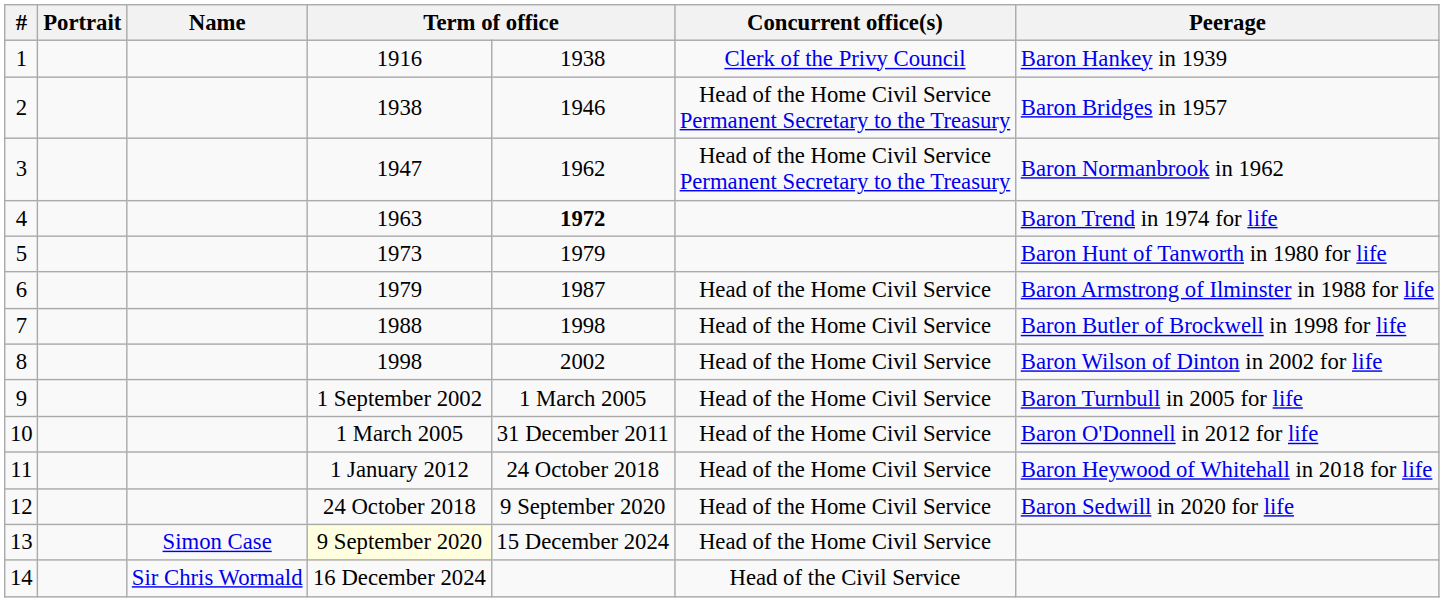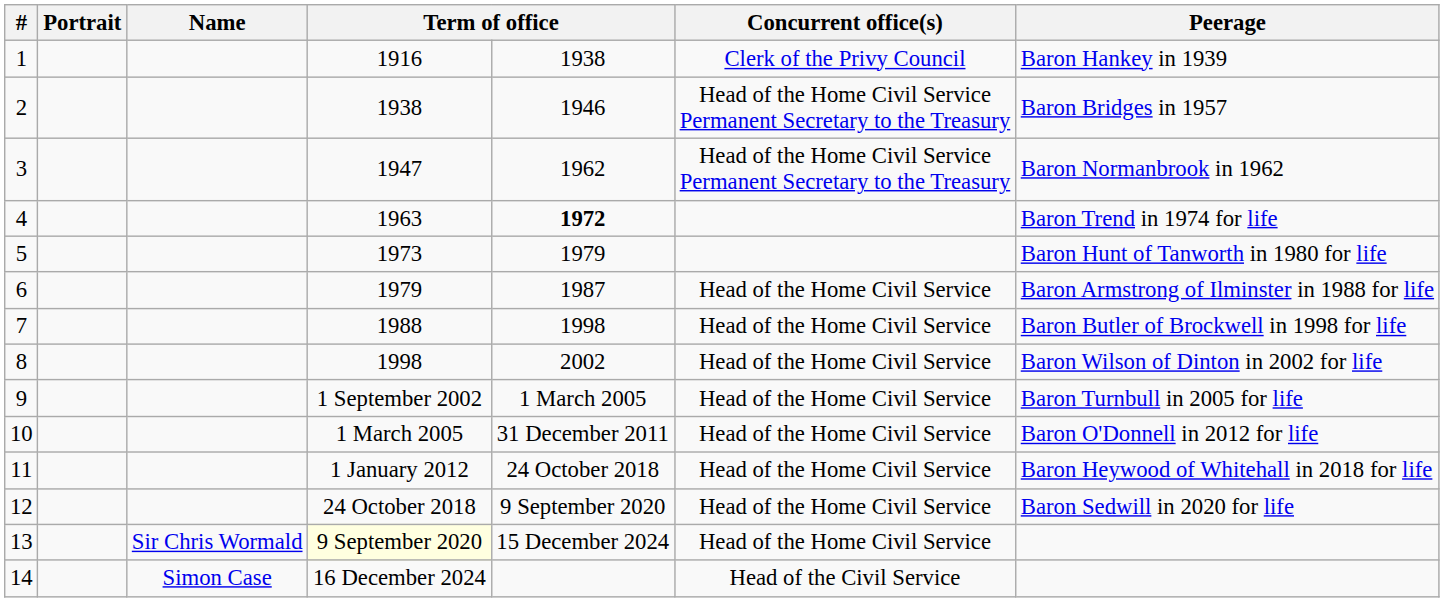(217, 542) Simon Case -> (217, 542) Sir Chris Wormald
(217, 578) Sir Chris Wormald -> (217, 578) Simon Case
